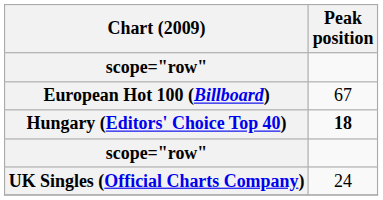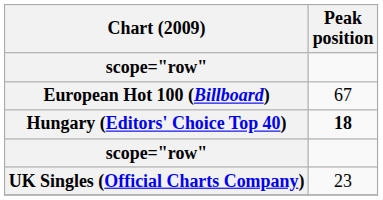(343, 180) 24 -> (343, 180) 23
